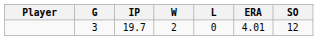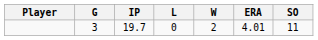columns swapped: (174, 12) <-> (214, 12)
(293, 28) 12 -> (293, 28) 11
